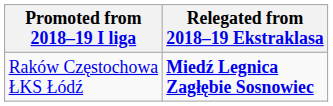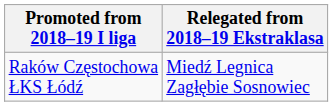(240, 76) bold -> (238, 76) normal
